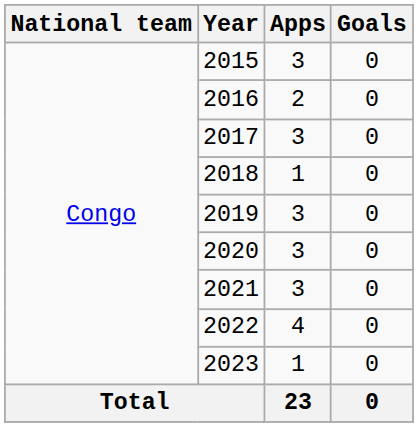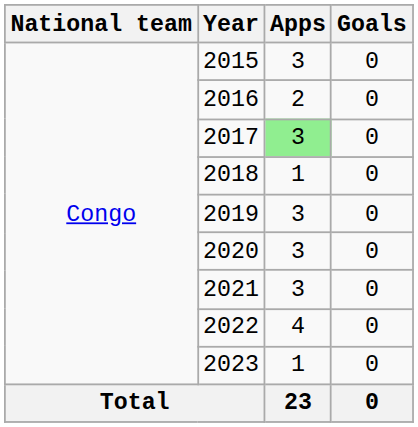(298, 138) no background -> (298, 138) lightgreen background
